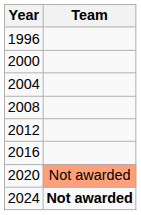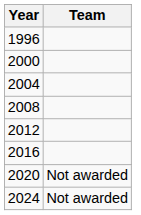(90, 175) lightsalmon background -> (87, 175) no background
(90, 198) bold -> (87, 198) normal
